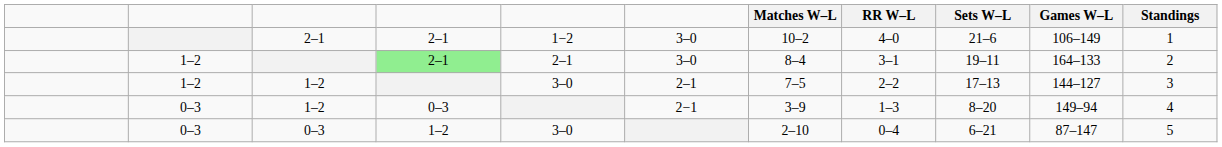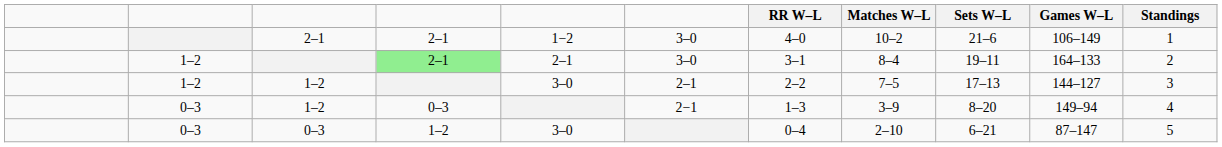columns swapped: (889, 16) <-> (795, 16)
